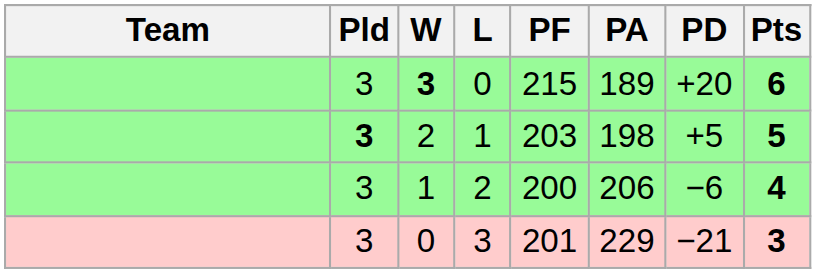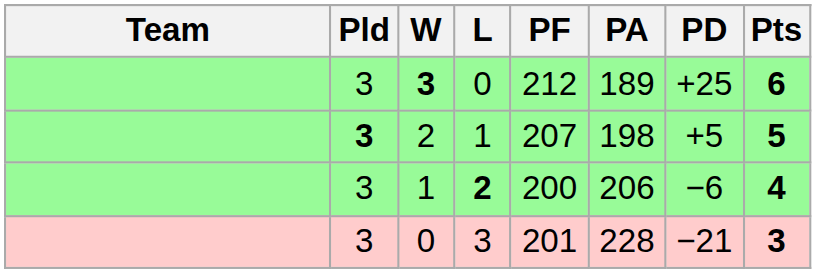(550, 83) 215 -> (550, 83) 212
(704, 83) +20 -> (704, 83) +25
(550, 135) 203 -> (550, 135) 207
(483, 188) normal -> (483, 188) bold
(627, 240) 229 -> (627, 240) 228
